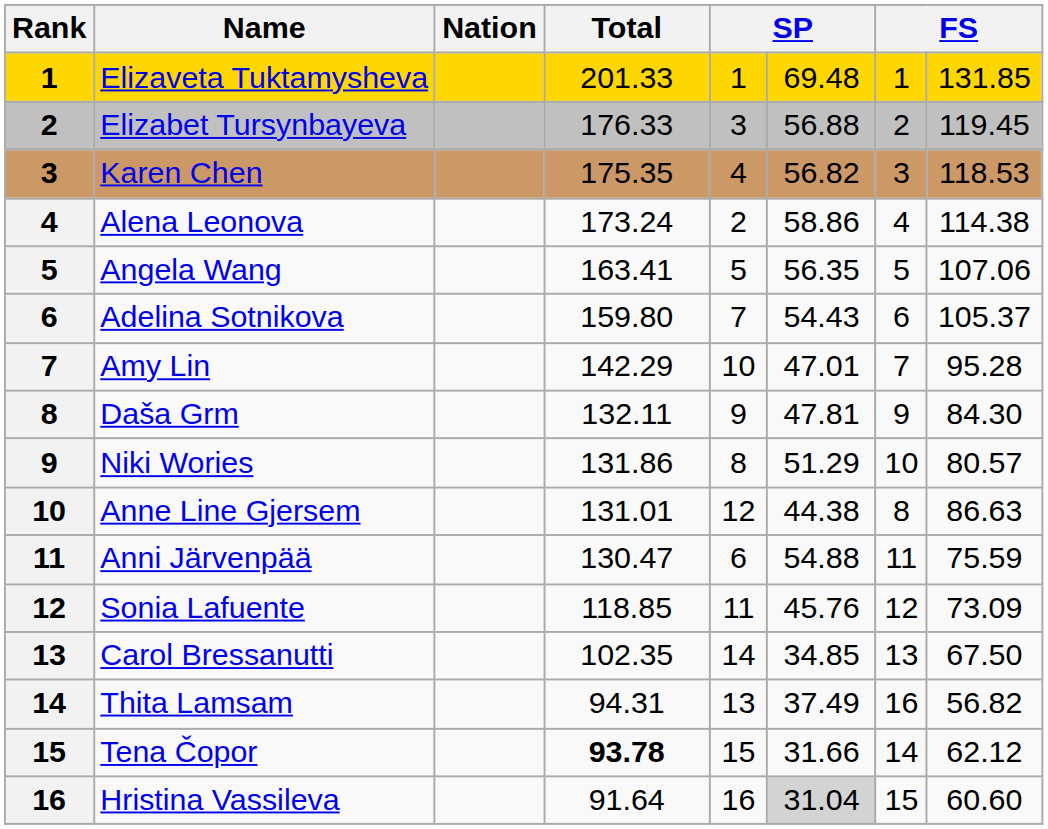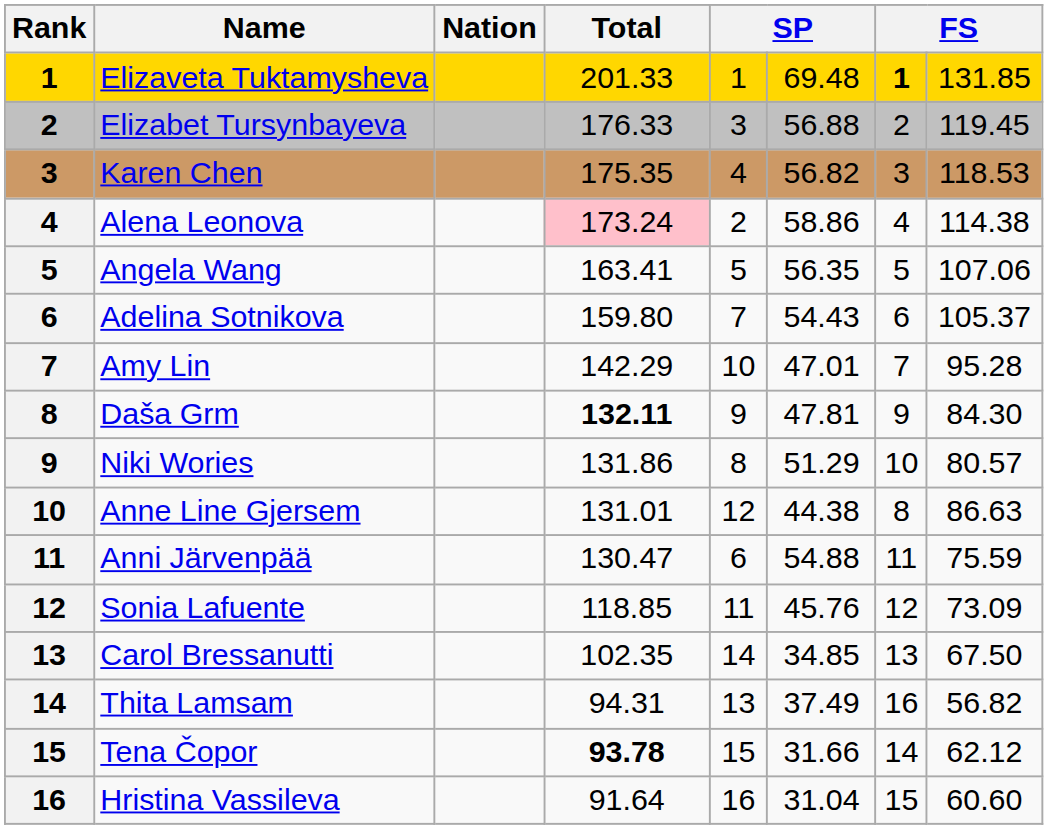(901, 76) normal -> (901, 76) bold
(627, 221) no background -> (627, 221) pink background
(627, 414) normal -> (627, 414) bold
(822, 800) lightgrey background -> (822, 800) no background
